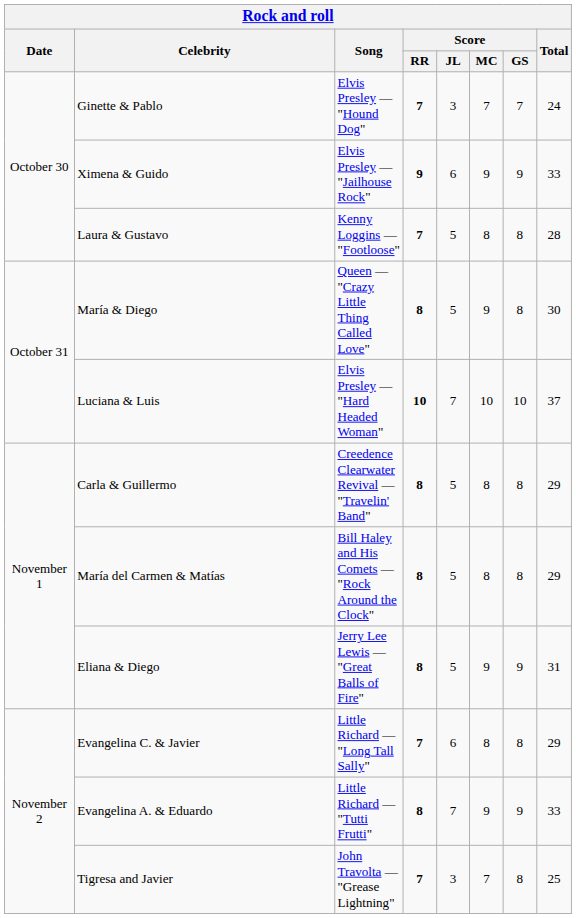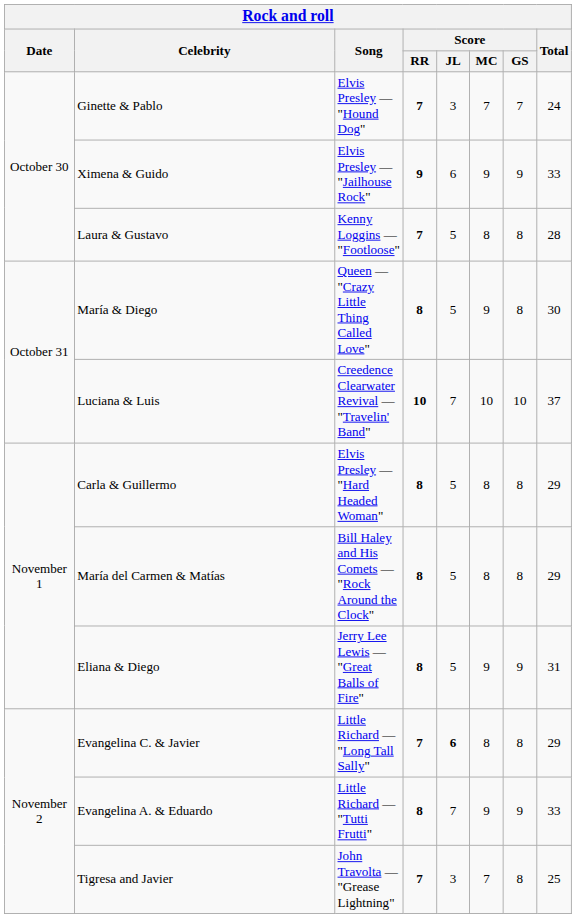(365, 401) Elvis Presley — "Hard Headed Woman" -> (366, 401) Creedence Clearwater Revival — "Travelin' Band"
(366, 485) Creedence Clearwater Revival — "Travelin' Band" -> (365, 485) Elvis Presley — "Hard Headed Woman"
(453, 743) normal -> (453, 743) bold
